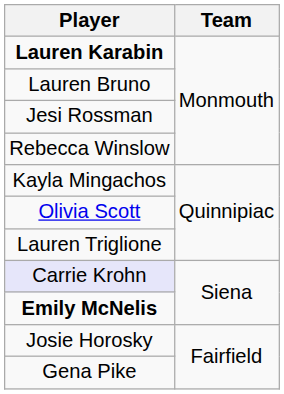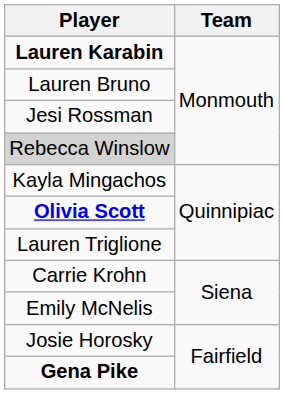(89, 148) no background -> (89, 148) lightgrey background
(89, 212) normal -> (89, 212) bold
(89, 276) lavender background -> (89, 276) no background
(89, 308) bold -> (89, 308) normal
(89, 372) normal -> (89, 372) bold
